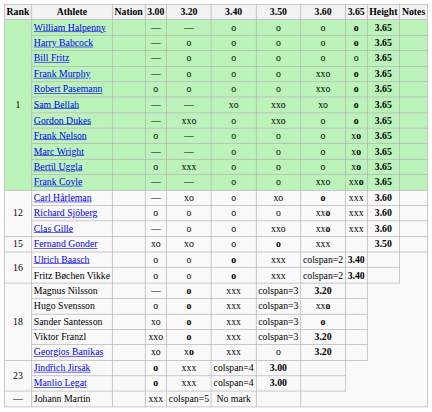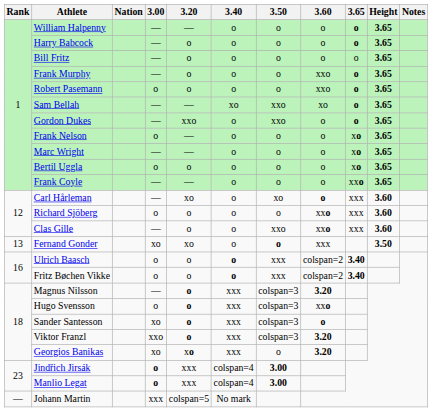(189, 167) xxx -> (189, 167) o
(323, 182) xxo -> (323, 182) o
(18, 244) 15 -> (18, 244) 13
